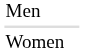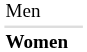(35, 42) normal -> (37, 42) bold
